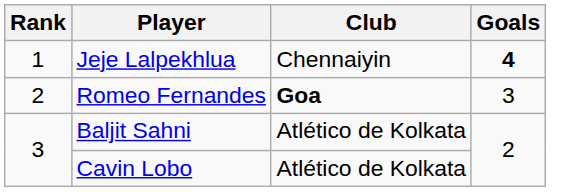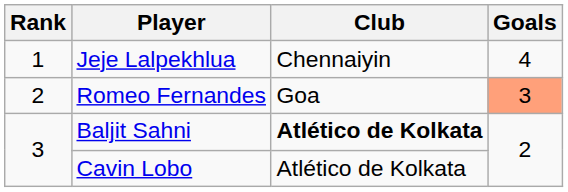(508, 58) bold -> (525, 58) normal
(299, 95) bold -> (298, 95) normal
(508, 95) no background -> (525, 95) lightsalmon background
(371, 131) normal -> (380, 131) bold
